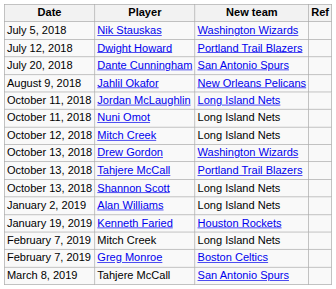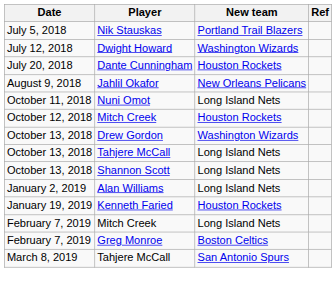(248, 30) Washington Wizards -> (250, 30) Portland Trail Blazers
(250, 48) Portland Trail Blazers -> (248, 48) Washington Wizards
(243, 65) San Antonio Spurs -> (240, 65) Houston Rockets
- row: (49, 100)
(239, 135) Long Island Nets -> (240, 118) Houston Rockets
(250, 170) Portland Trail Blazers -> (239, 153) Long Island Nets
